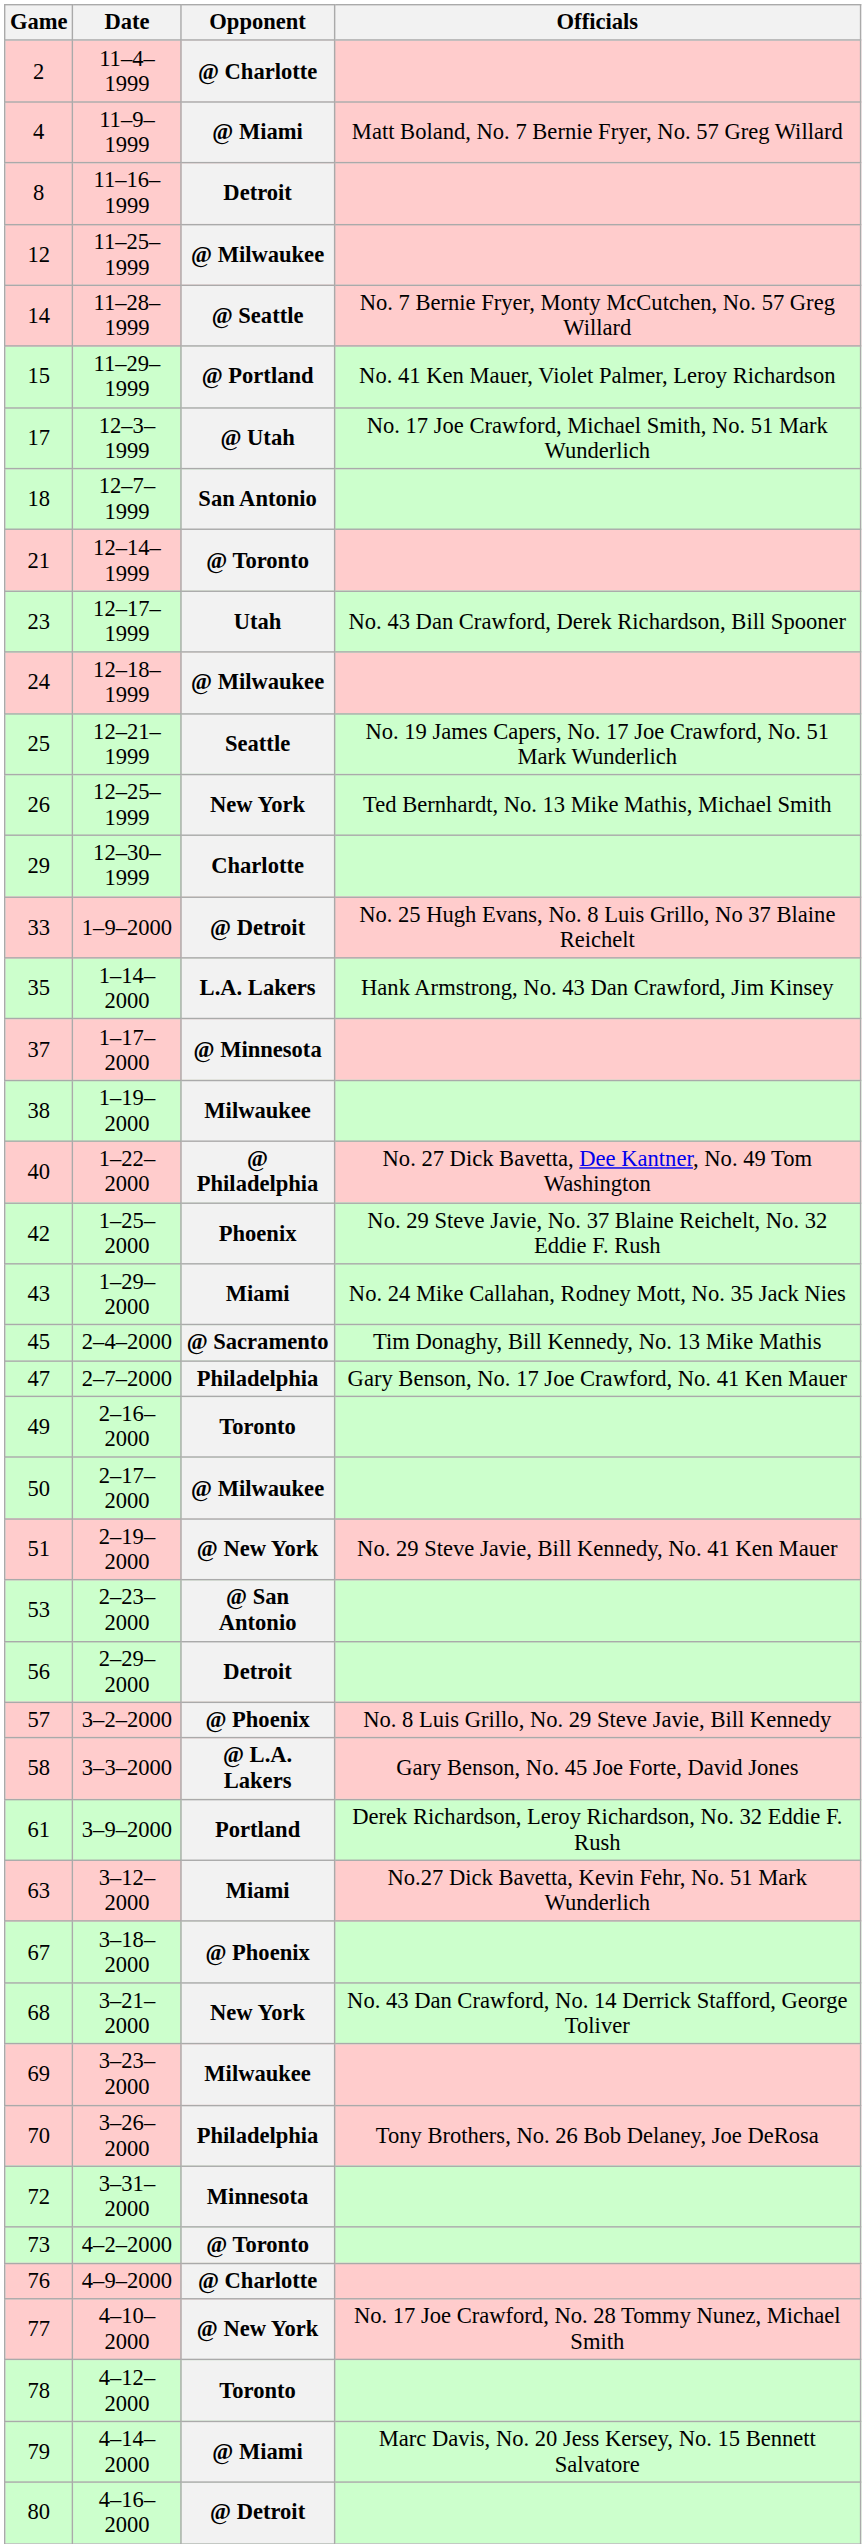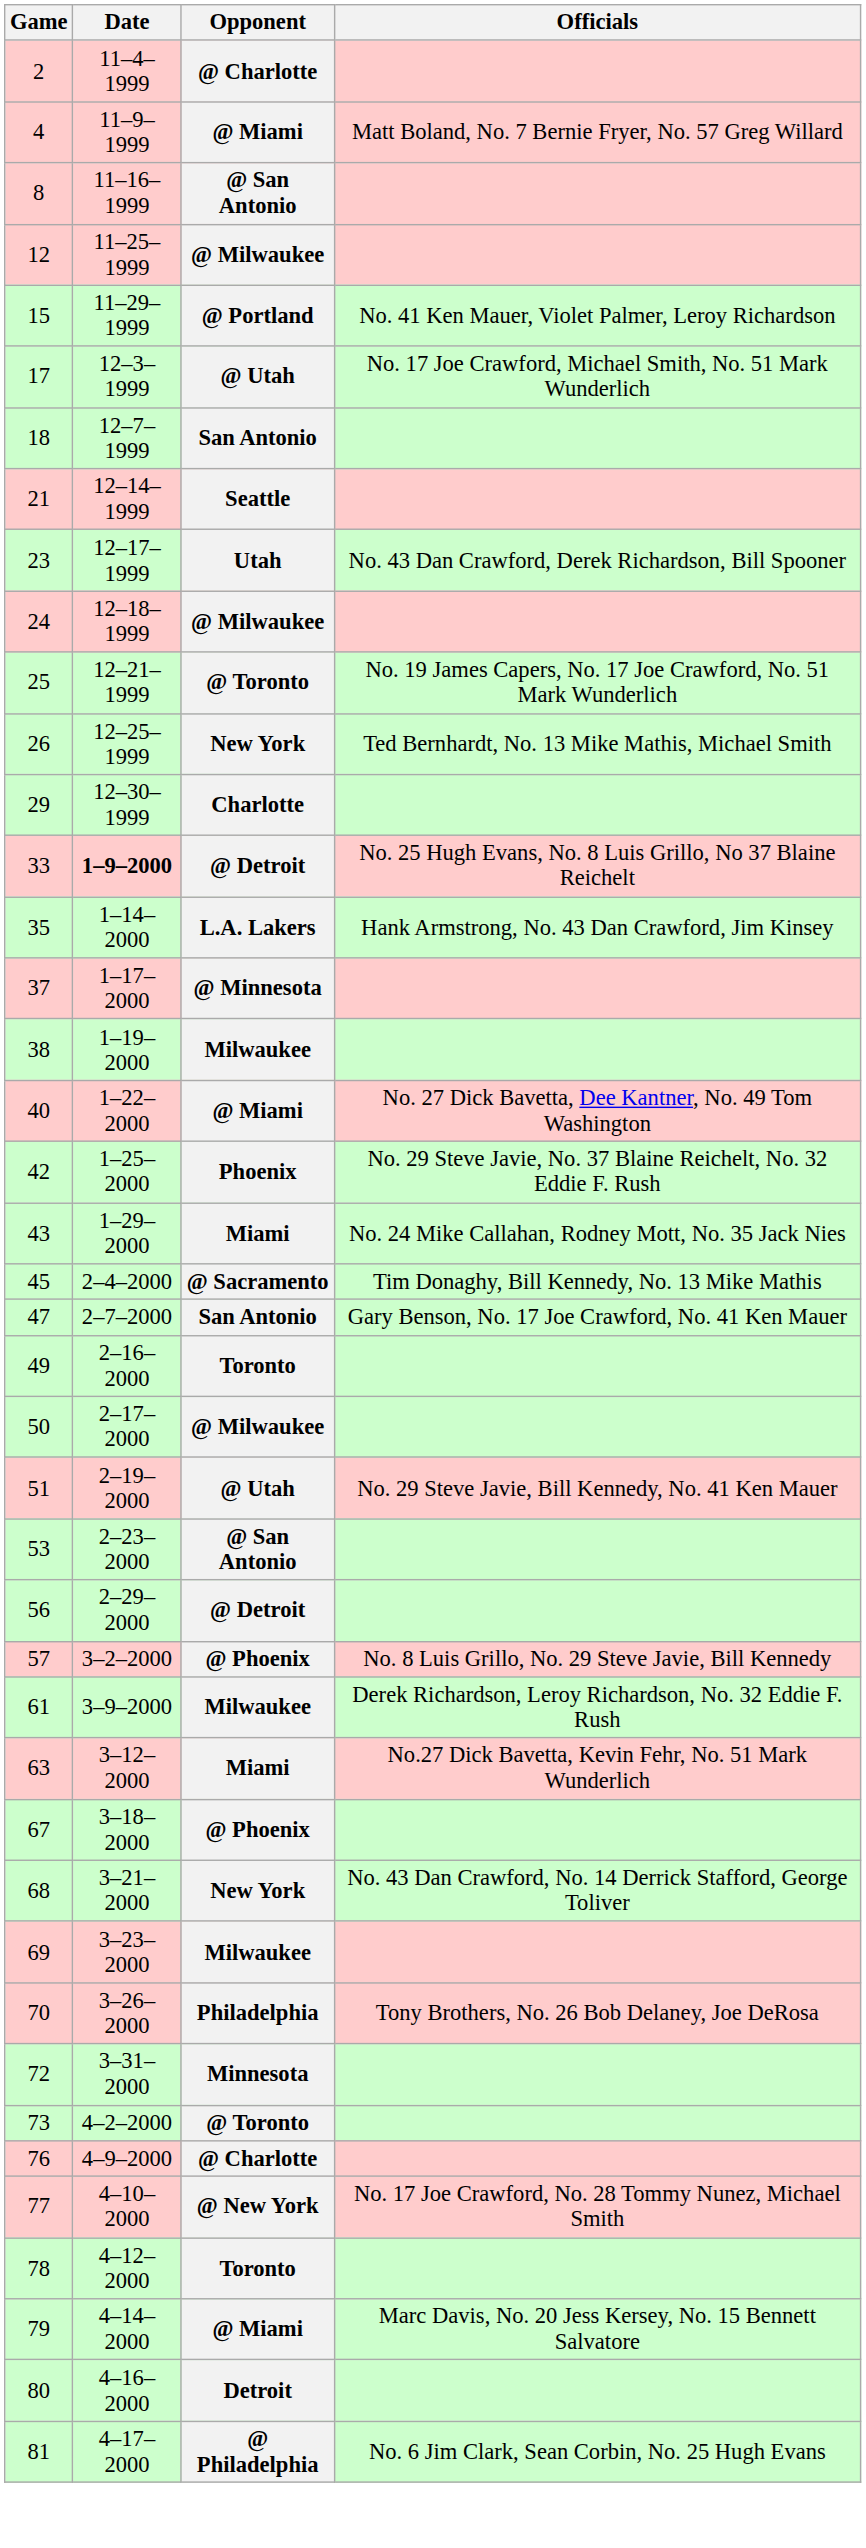(258, 193) Detroit -> (258, 193) @ San Antonio
- row: (39, 315)
(258, 560) @ Toronto -> (258, 498) Seattle
(258, 743) Seattle -> (258, 682) @ Toronto
(127, 927) normal -> (127, 865) bold
(258, 1171) @ Philadelphia -> (258, 1110) @ Miami
(258, 1378) Philadelphia -> (258, 1317) San Antonio
(258, 1549) @ New York -> (258, 1487) @ Utah
(258, 1671) Detroit -> (258, 1610) @ Detroit
- row: (39, 1768)
(258, 1829) Portland -> (258, 1707) Milwaukee
(258, 2512) @ Detroit -> (258, 2390) Detroit
+ row: (39, 2451)
